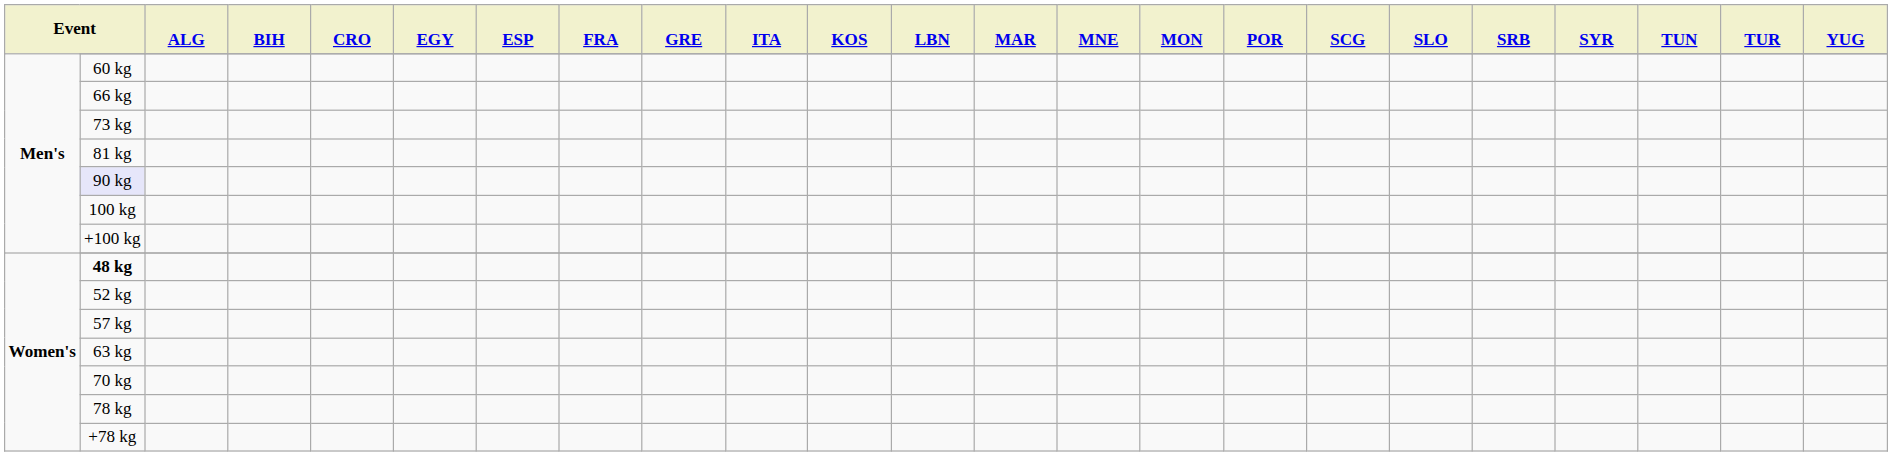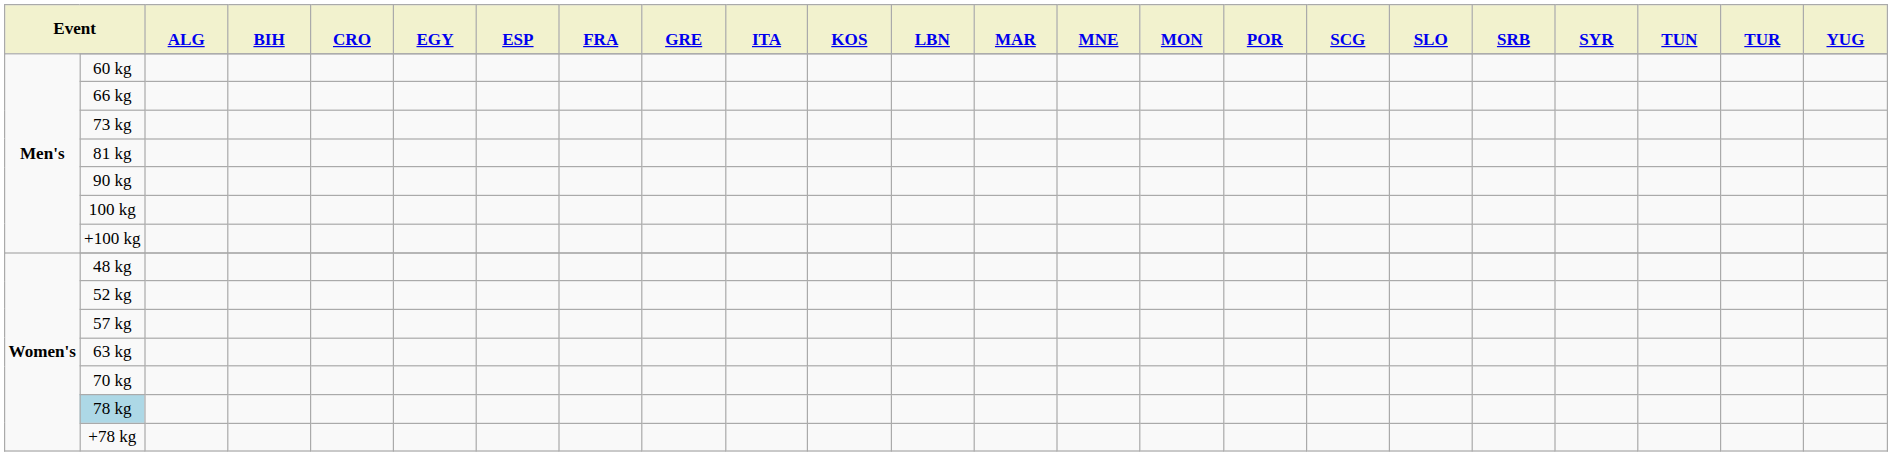(112, 181) lavender background -> (112, 181) no background
(112, 266) bold -> (112, 266) normal
(112, 408) no background -> (112, 408) lightblue background
